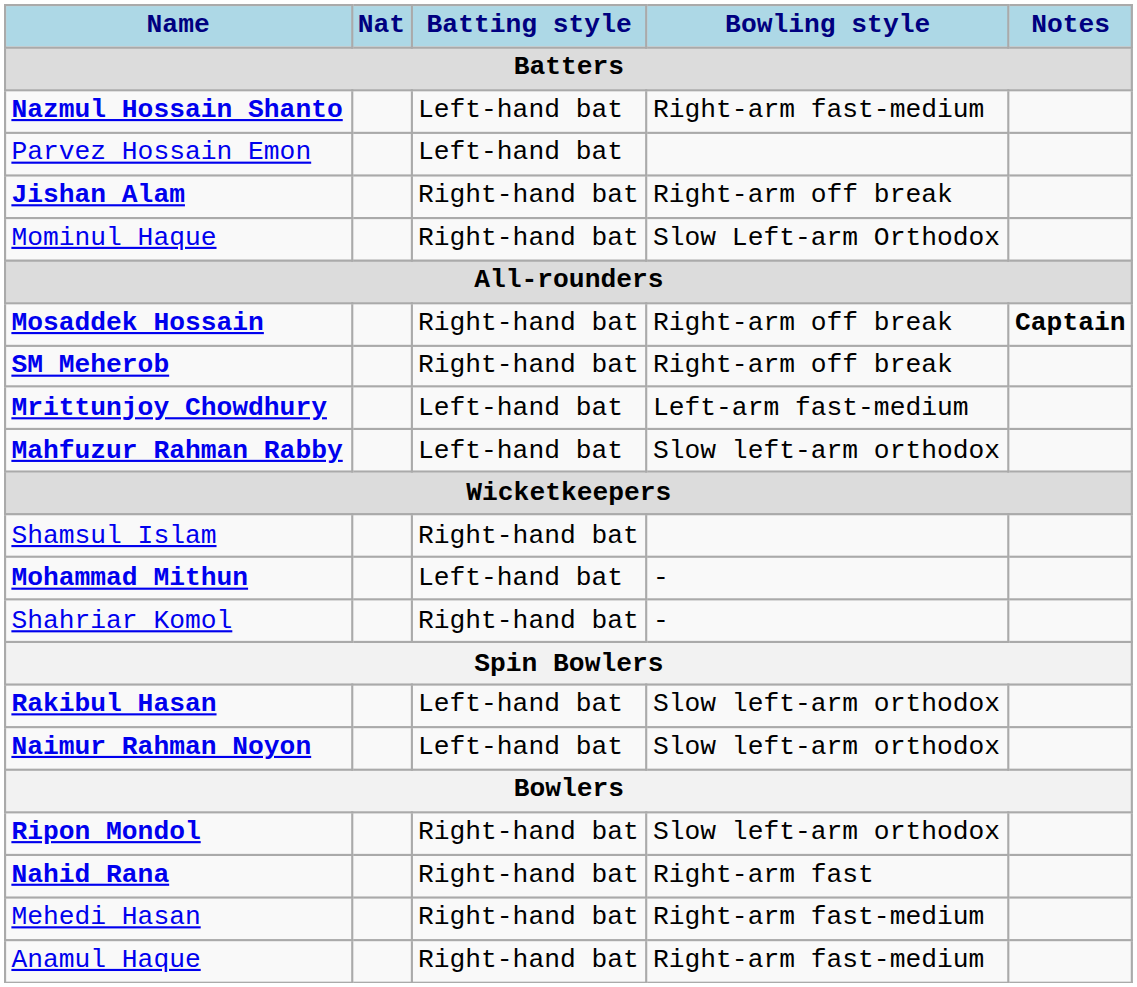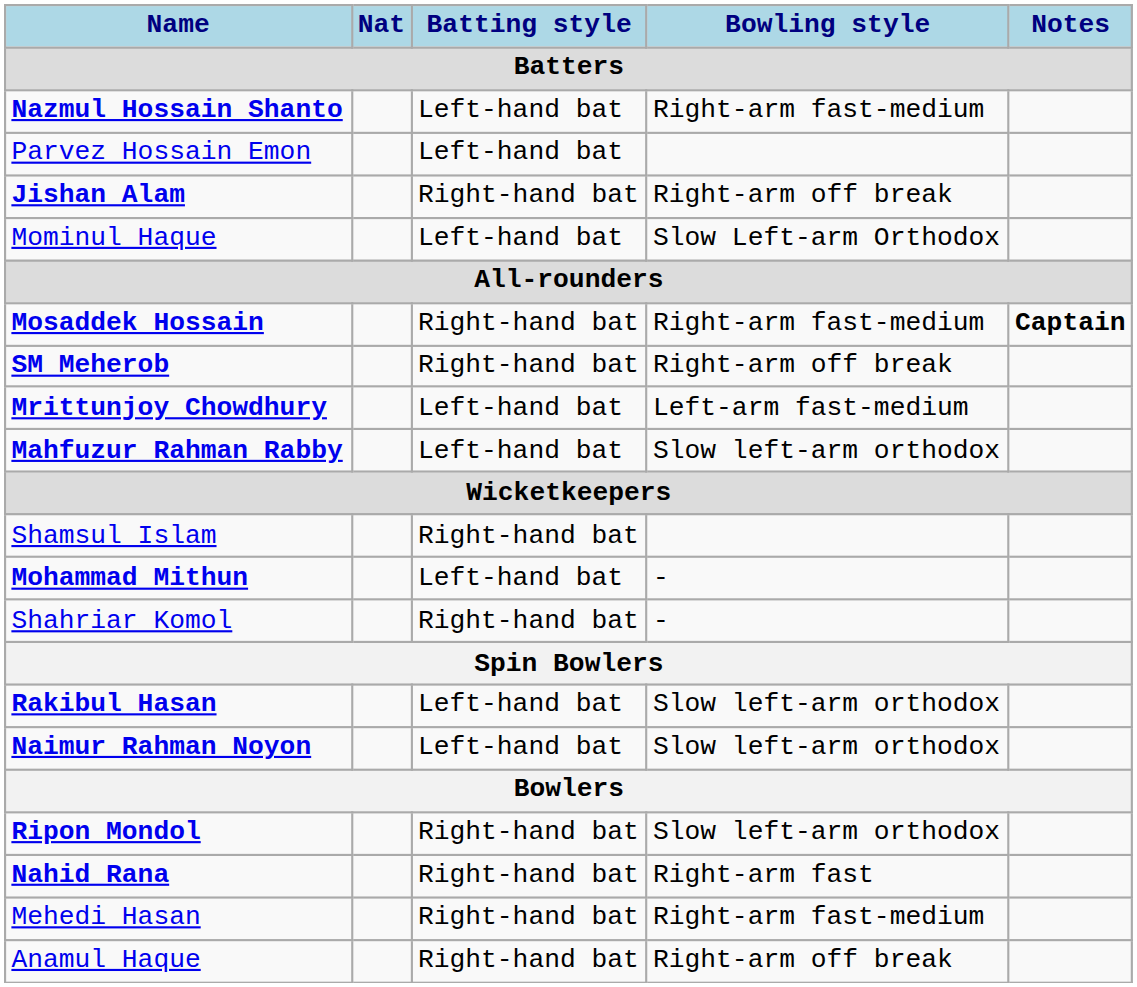(528, 239) Right-hand bat -> (521, 239) Left-hand bat
(803, 324) Right-arm off break -> (819, 324) Right-arm fast-medium
(819, 961) Right-arm fast-medium -> (803, 961) Right-arm off break
